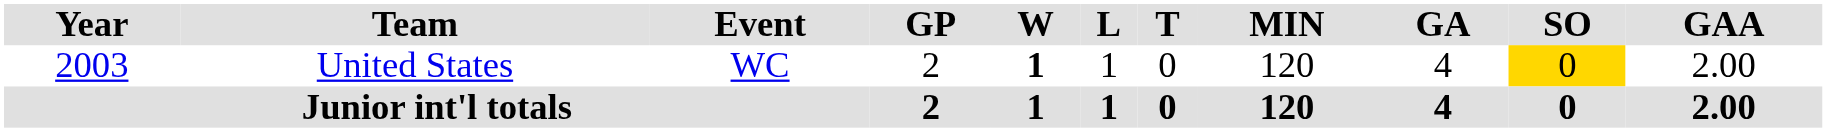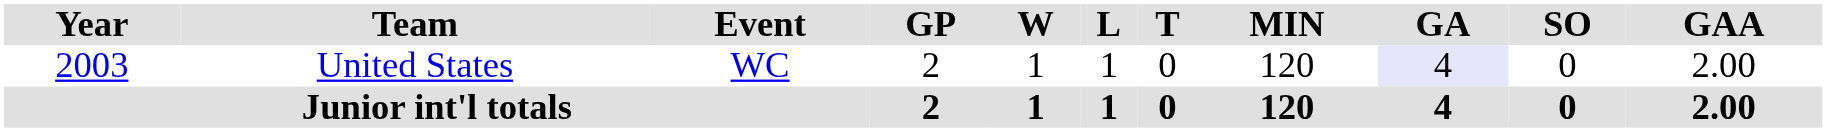(1036, 65) bold -> (1036, 65) normal
(1443, 65) no background -> (1443, 65) lavender background
(1567, 65) gold background -> (1567, 65) no background
